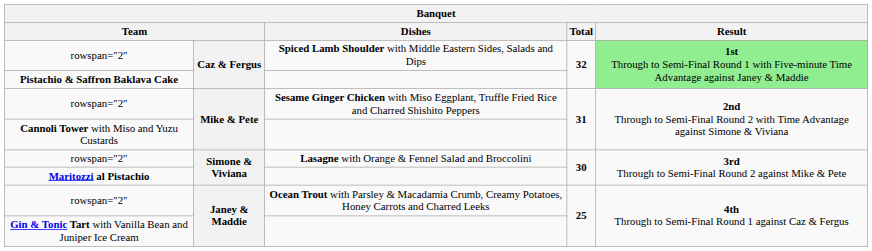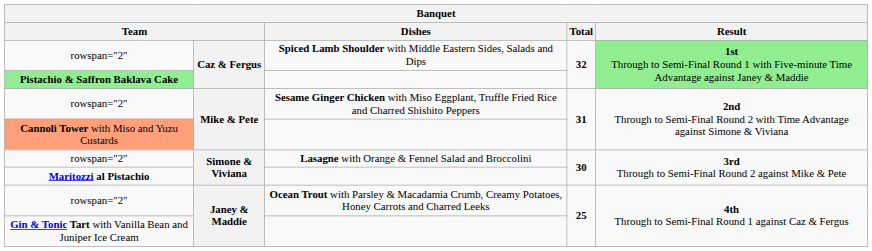(99, 79) no background -> (99, 79) lightgreen background
(99, 134) no background -> (99, 134) lightsalmon background
